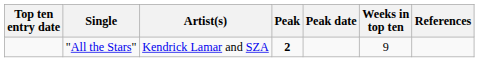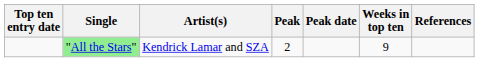(101, 47) no background -> (101, 47) lightgreen background
(287, 47) bold -> (287, 47) normal
